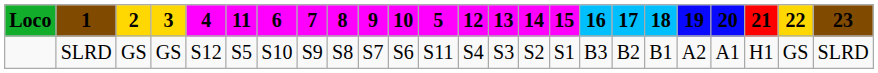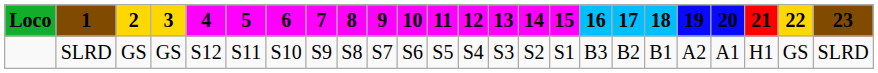columns swapped: (438, 20) <-> (242, 20)
